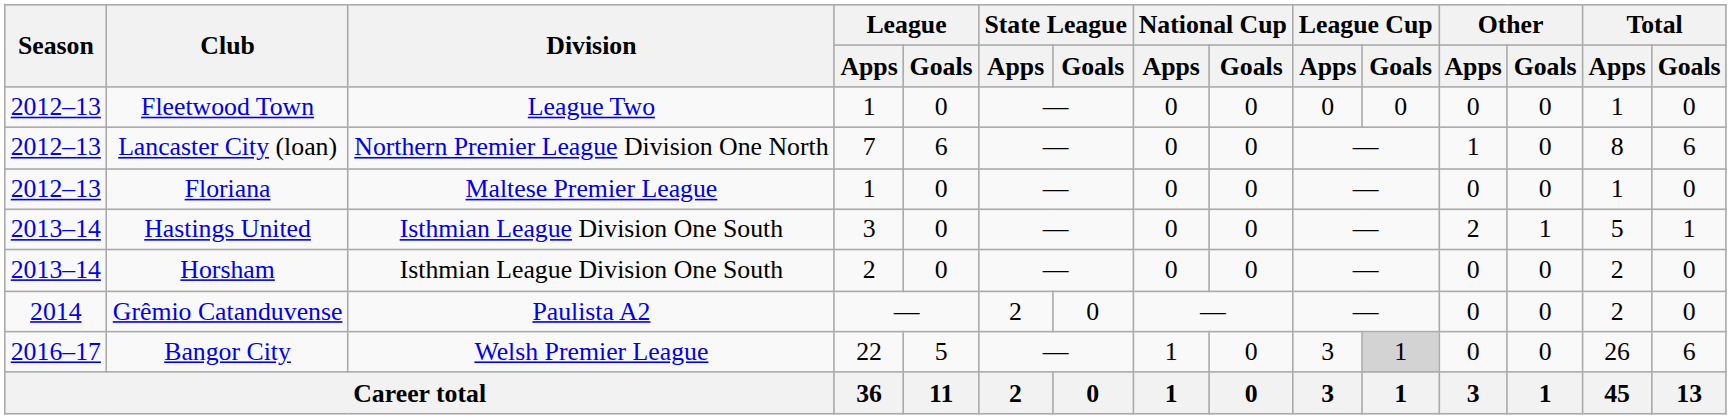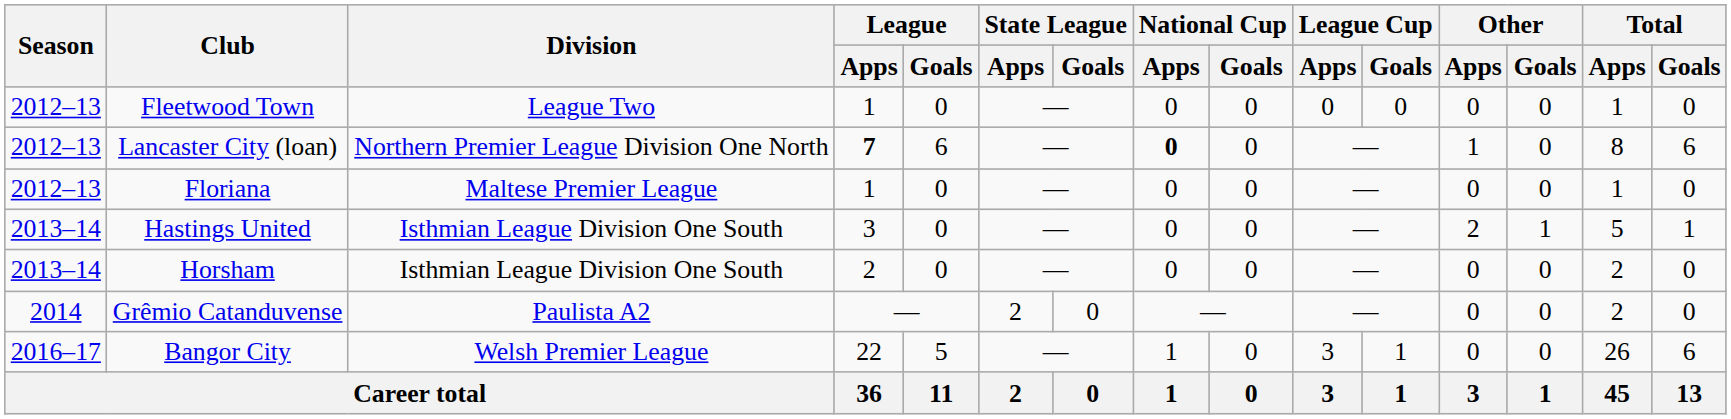(869, 147) normal -> (869, 147) bold
(1171, 147) normal -> (1171, 147) bold
(1401, 351) lightgrey background -> (1401, 351) no background
